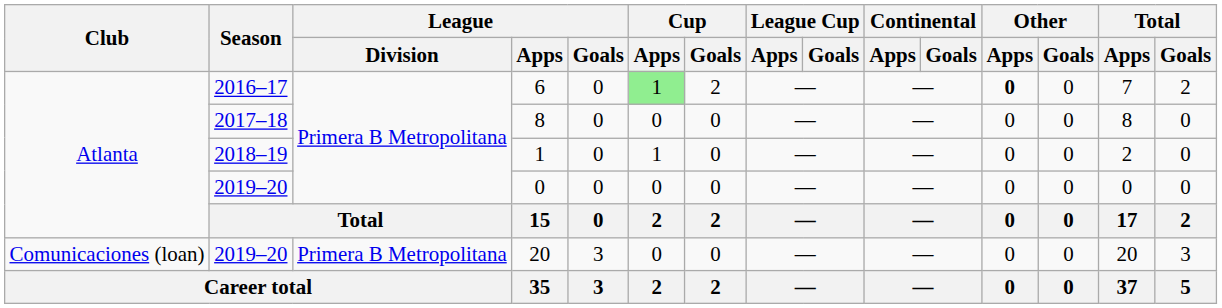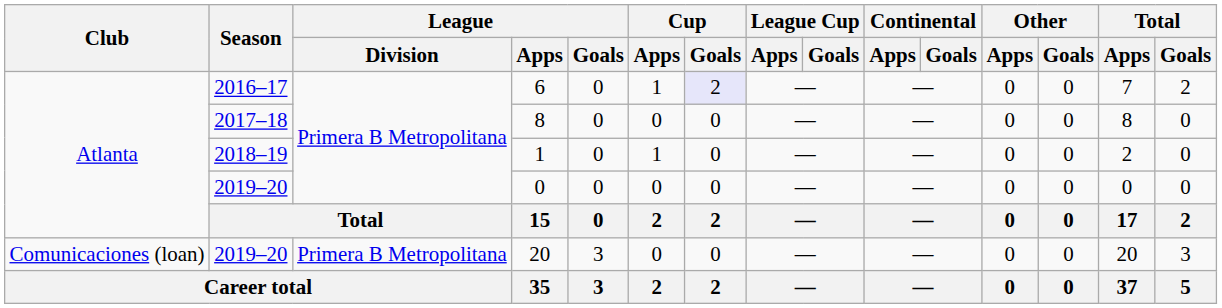(657, 87) lightgreen background -> (657, 87) no background
(715, 87) no background -> (715, 87) lavender background
(1010, 87) bold -> (1010, 87) normal
